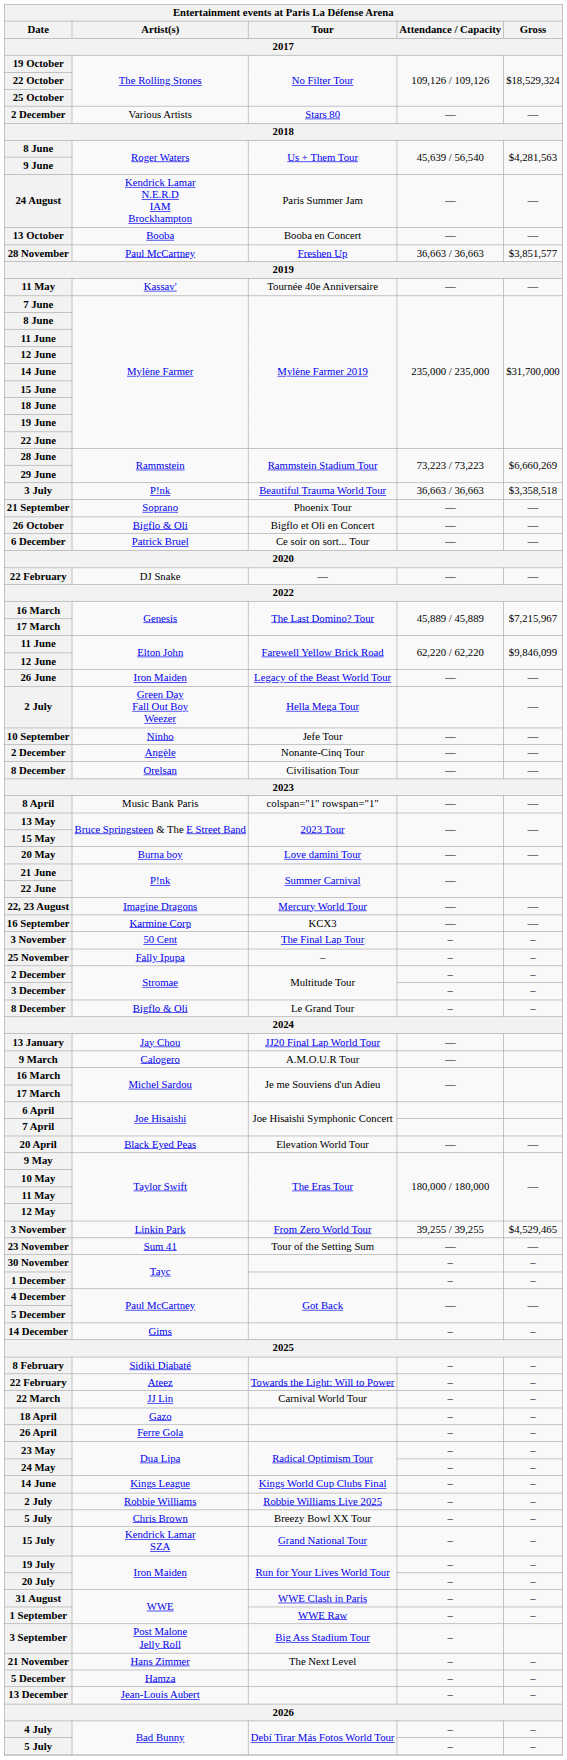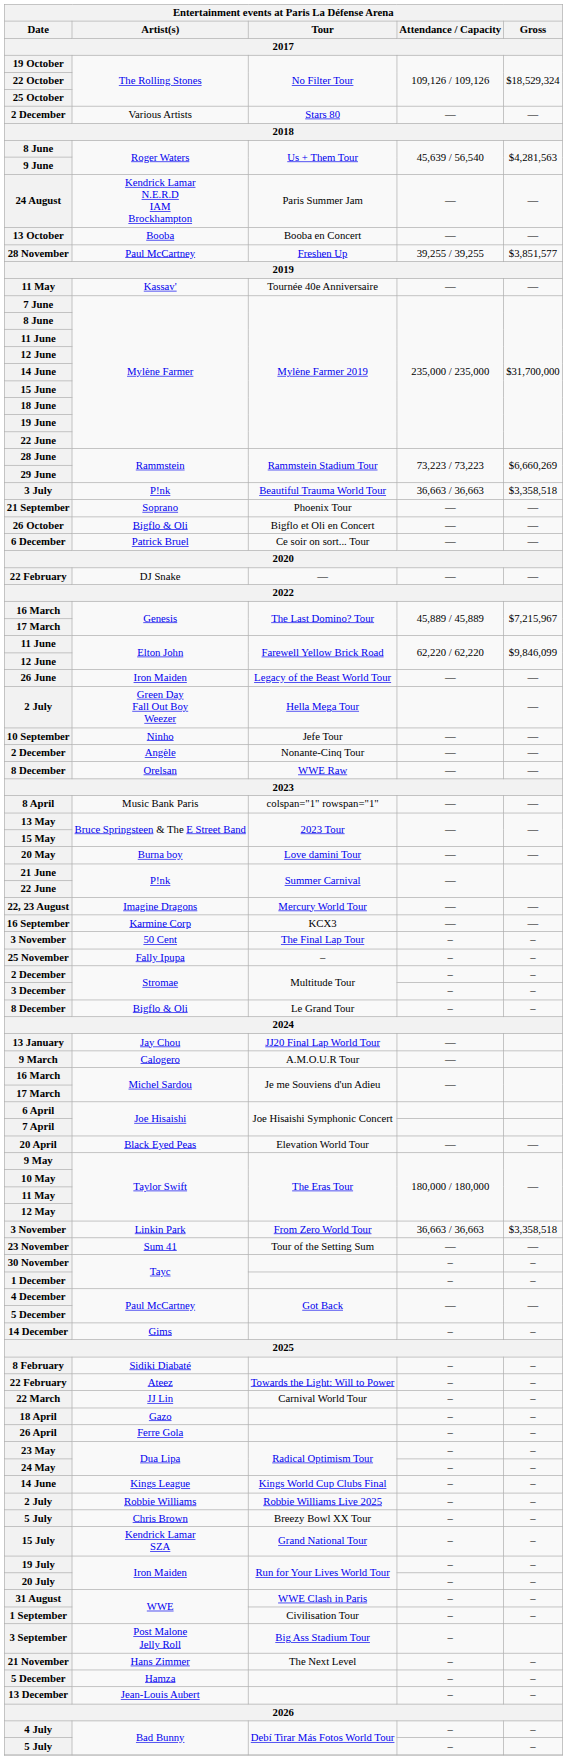(450, 253) 36,663 / 36,663 -> (450, 253) 39,255 / 39,255
(323, 770) Civilisation Tour -> (323, 770) WWE Raw
(450, 1229) 39,255 / 39,255 -> (450, 1229) 36,663 / 36,663
(533, 1229) $4,529,465 -> (533, 1229) $3,358,518
(323, 1615) WWE Raw -> (323, 1615) Civilisation Tour
